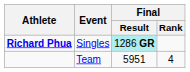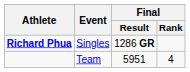(134, 44) paleturquoise background -> (134, 44) no background
